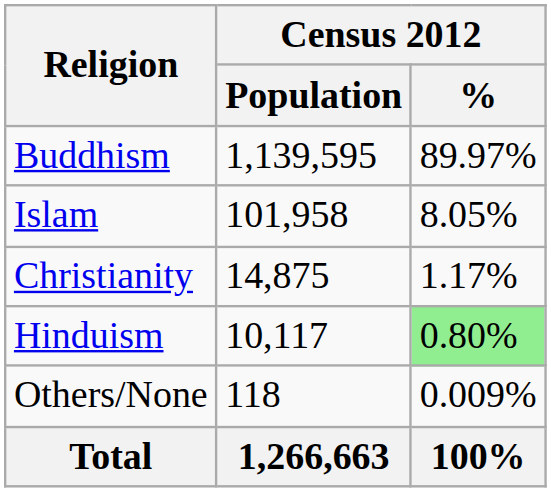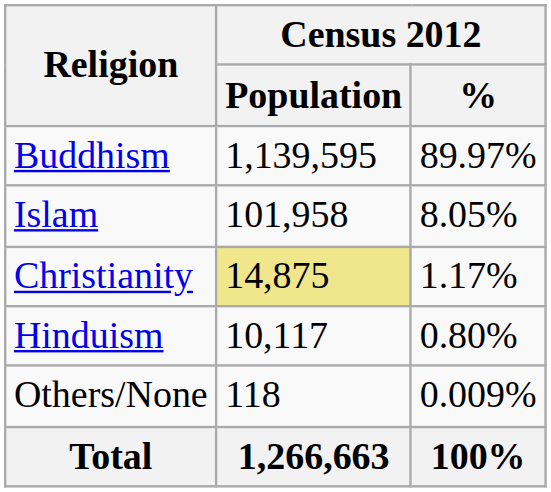(277, 275) no background -> (277, 275) khaki background
(469, 335) lightgreen background -> (469, 335) no background
